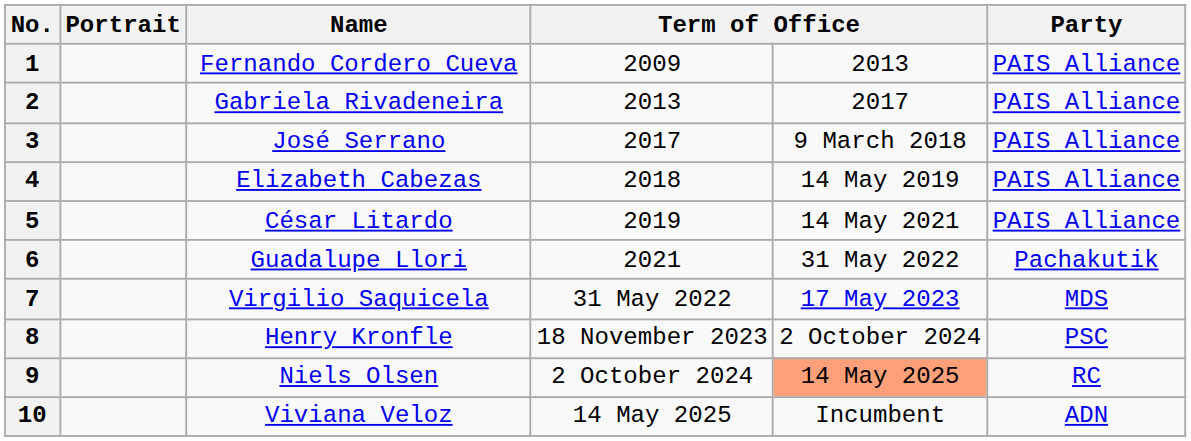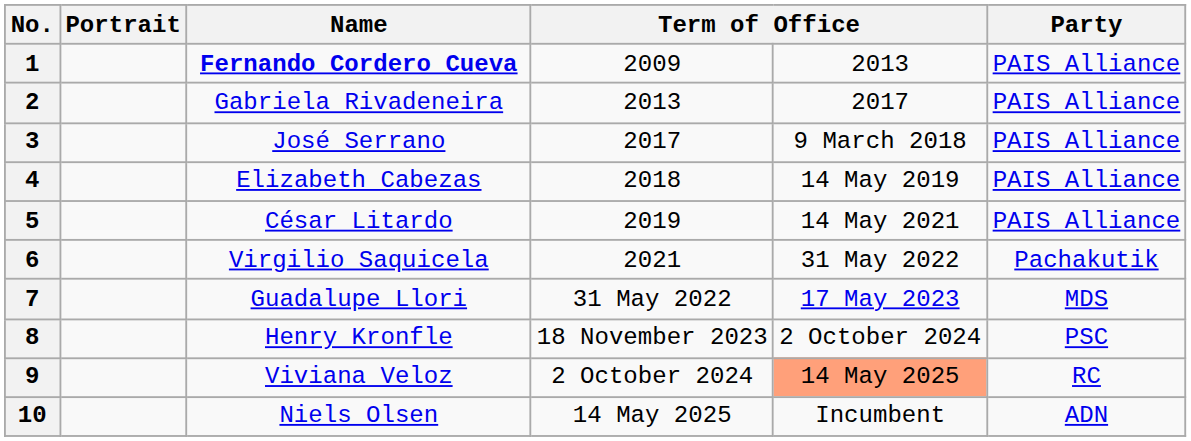(359, 64) normal -> (359, 64) bold
(359, 260) Guadalupe Llori -> (359, 260) Virgilio Saquicela
(359, 299) Virgilio Saquicela -> (359, 299) Guadalupe Llori
(359, 377) Niels Olsen -> (359, 377) Viviana Veloz
(359, 416) Viviana Veloz -> (359, 416) Niels Olsen
